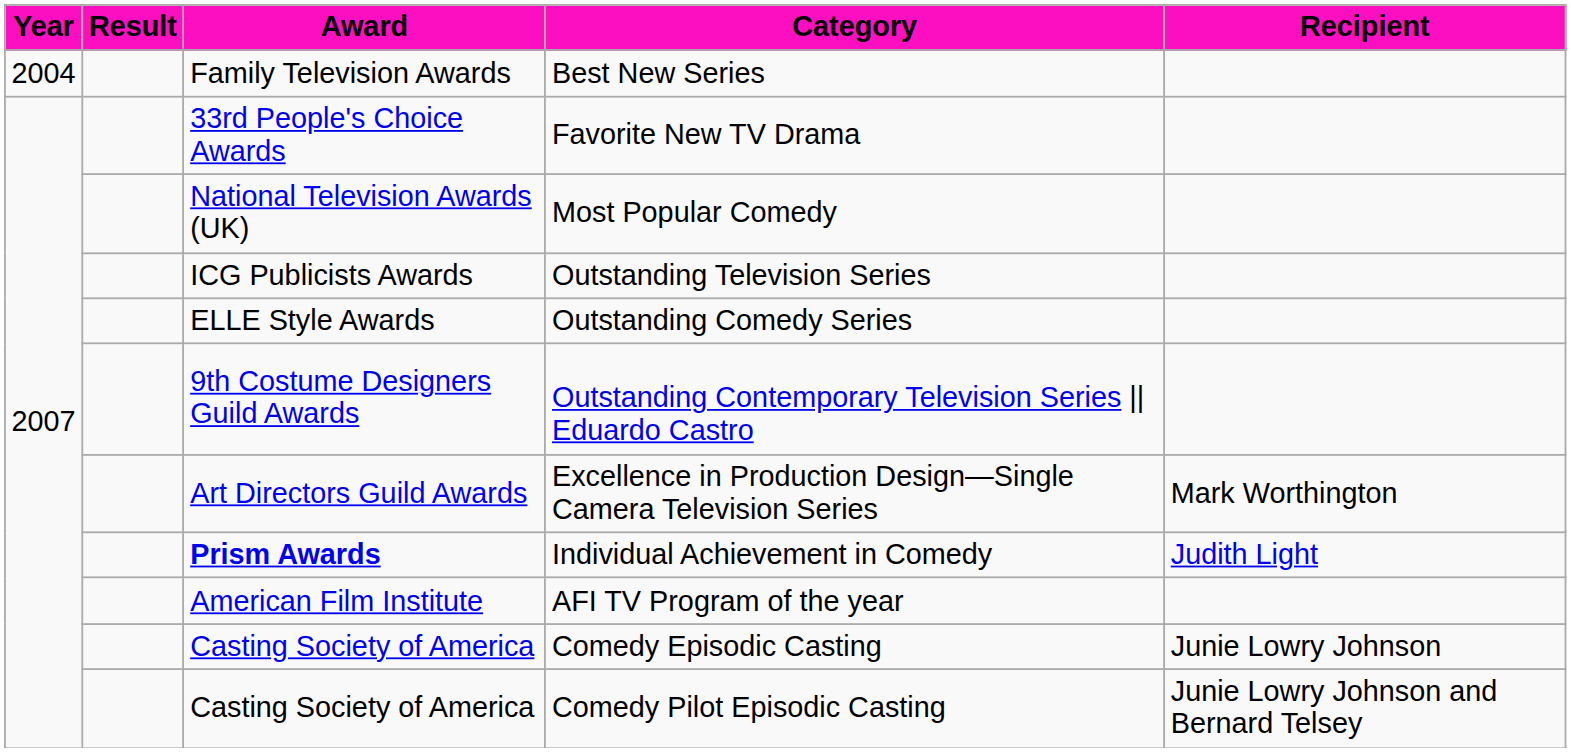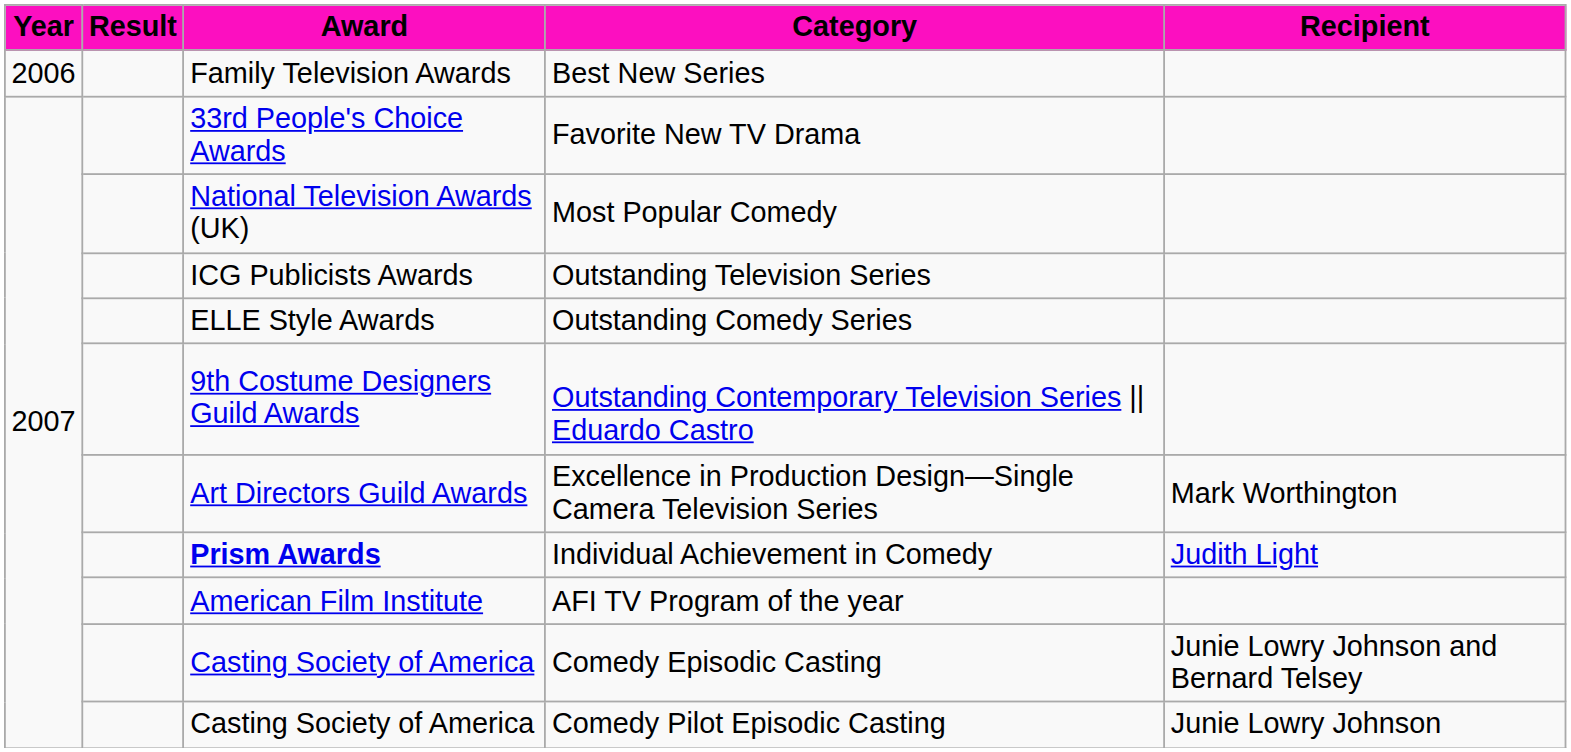(44, 73) 2004 -> (44, 73) 2006
(1306, 646) Junie Lowry Johnson -> (1334, 662) Junie Lowry Johnson and Bernard Telsey
(1334, 707) Junie Lowry Johnson and Bernard Telsey -> (1306, 724) Junie Lowry Johnson
